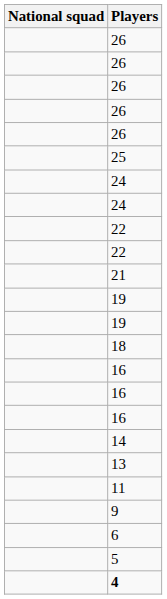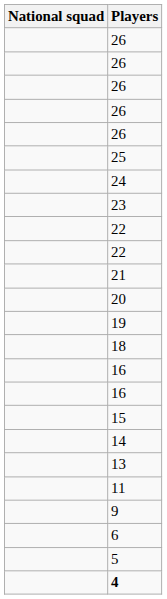(119, 205) 24 -> (119, 205) 23
(119, 299) 19 -> (119, 299) 20
(119, 417) 16 -> (119, 417) 15
